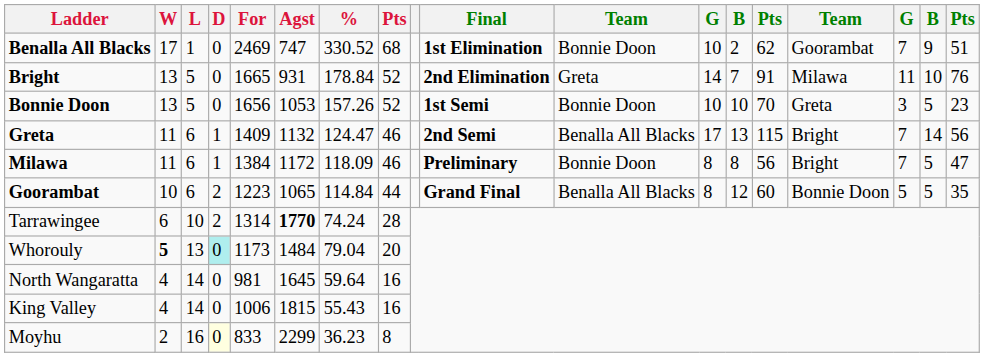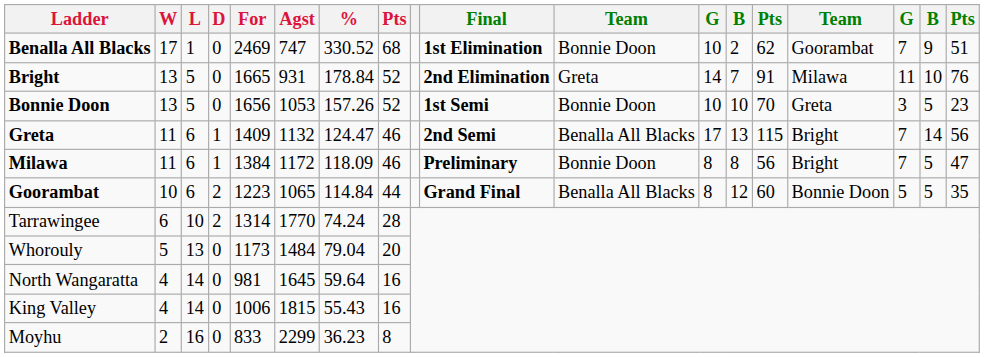(297, 221) bold -> (297, 221) normal
(164, 250) bold -> (164, 250) normal
(217, 250) paleturquoise background -> (217, 250) no background
(217, 337) lightyellow background -> (217, 337) no background
